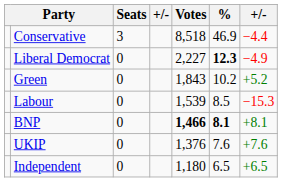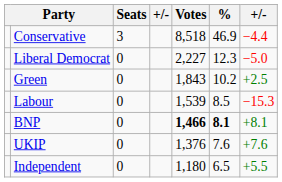(225, 58) bold -> (225, 58) normal
(255, 58) −4.9 -> (255, 58) −5.0
(255, 79) +5.2 -> (255, 79) +2.5
(255, 166) +6.5 -> (255, 166) +5.5
